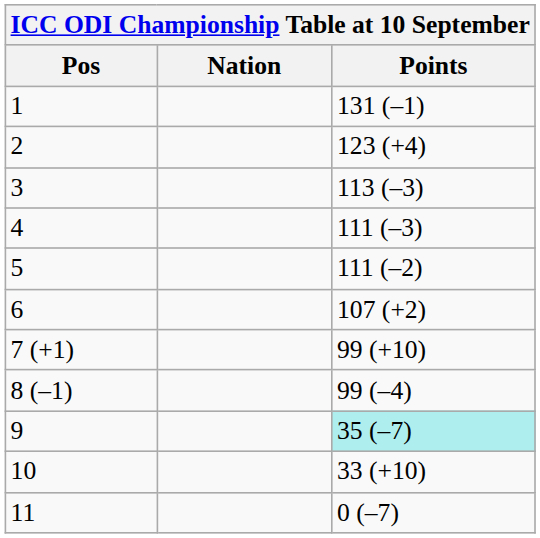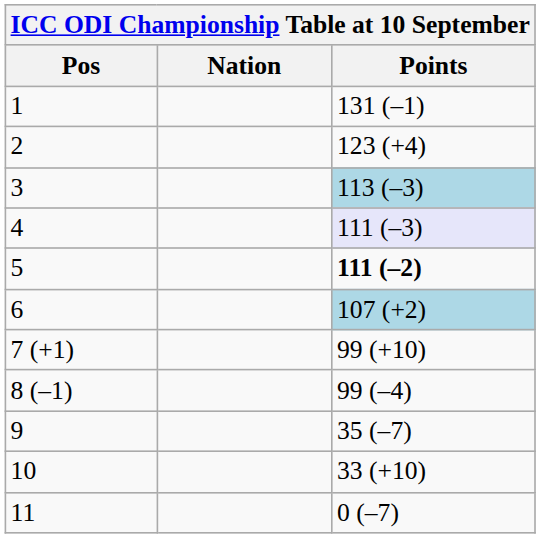(380, 187) no background -> (380, 187) lightblue background
(380, 227) no background -> (380, 227) lavender background
(380, 268) normal -> (379, 268) bold
(382, 308) no background -> (382, 308) lightblue background
(374, 430) paleturquoise background -> (374, 430) no background
